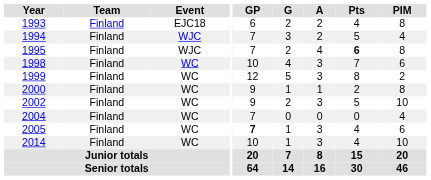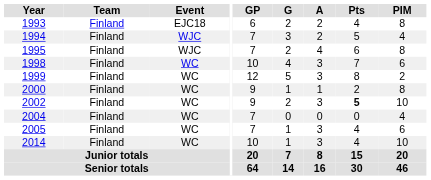(357, 50) bold -> (357, 50) normal
(357, 103) normal -> (357, 103) bold
(253, 129) bold -> (253, 129) normal
